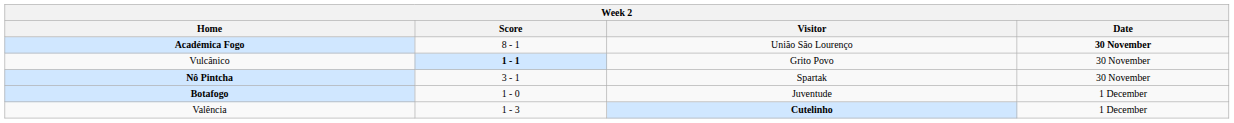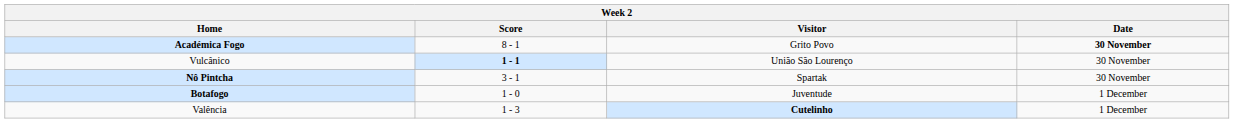(812, 45) União São Lourenço -> (812, 45) Grito Povo
(812, 61) Grito Povo -> (812, 61) União São Lourenço
